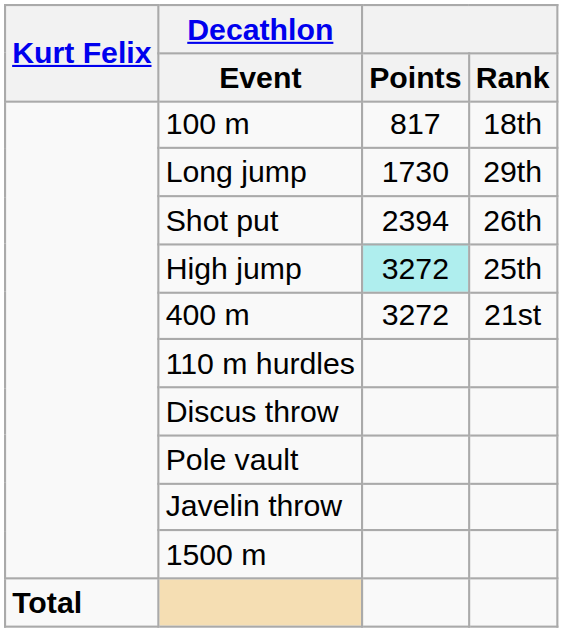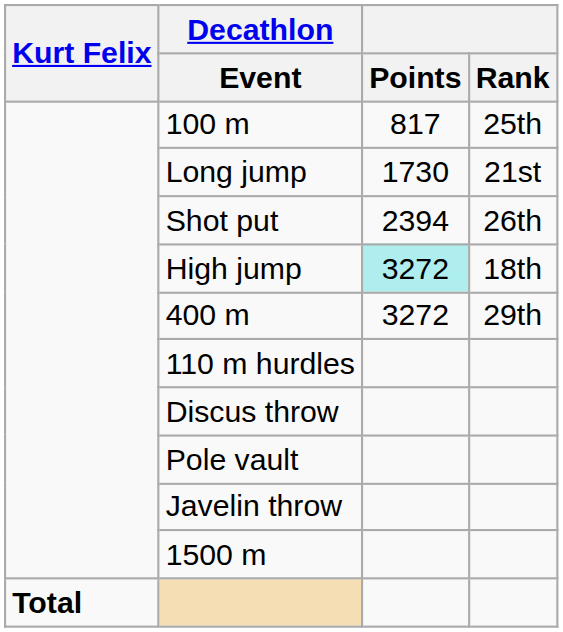(513, 125) 18th -> (513, 125) 25th
(513, 173) 29th -> (513, 173) 21st
(513, 268) 25th -> (513, 268) 18th
(513, 316) 21st -> (513, 316) 29th
